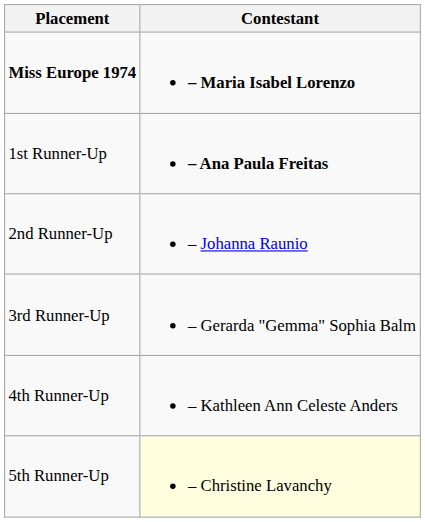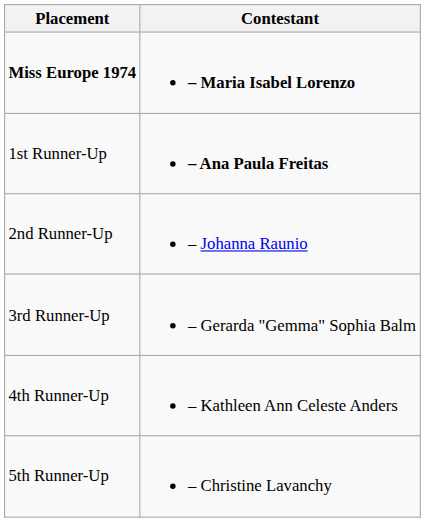(280, 487) lightyellow background -> (280, 487) no background
